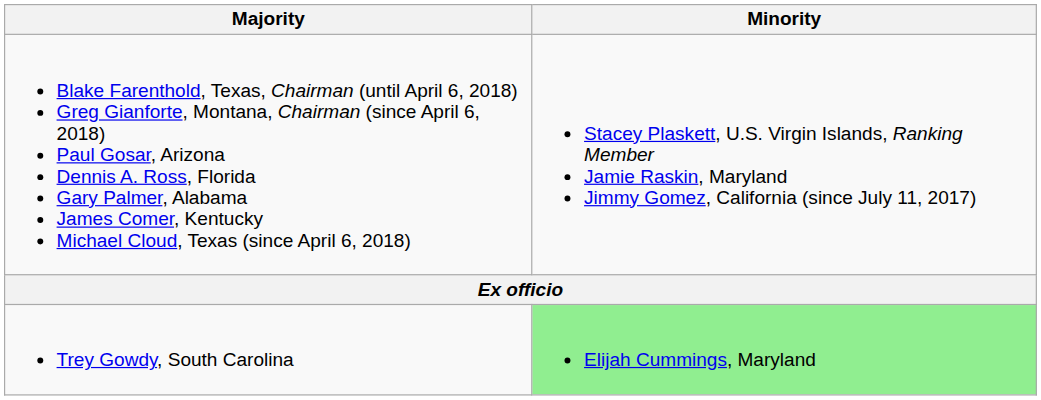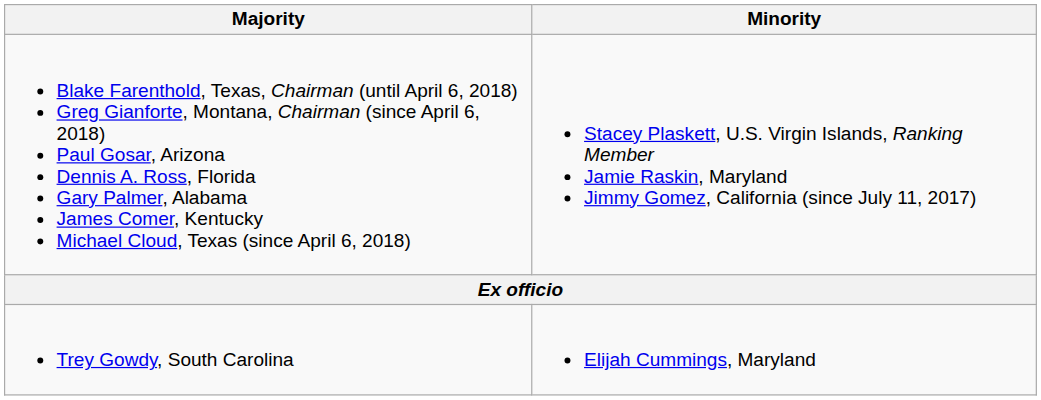(784, 360) lightgreen background -> (784, 360) no background
